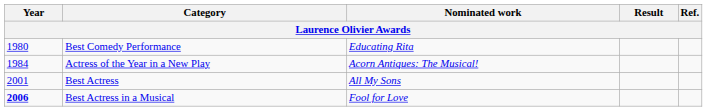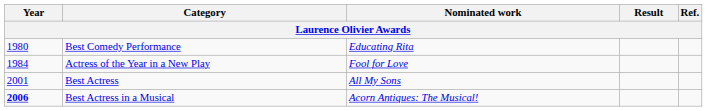(414, 64) Acorn Antiques: The Musical! -> (378, 64) Fool for Love
(378, 98) Fool for Love -> (414, 98) Acorn Antiques: The Musical!
